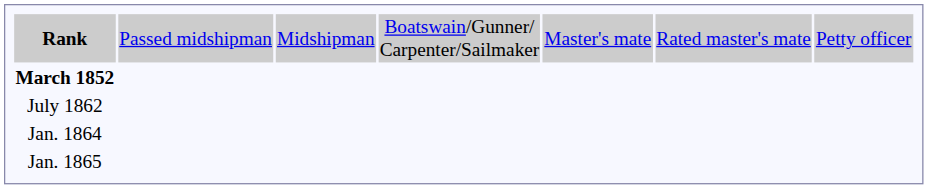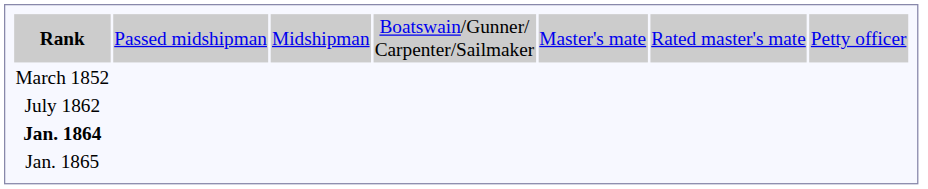(65, 77) bold -> (62, 77) normal
(65, 133) normal -> (62, 133) bold
